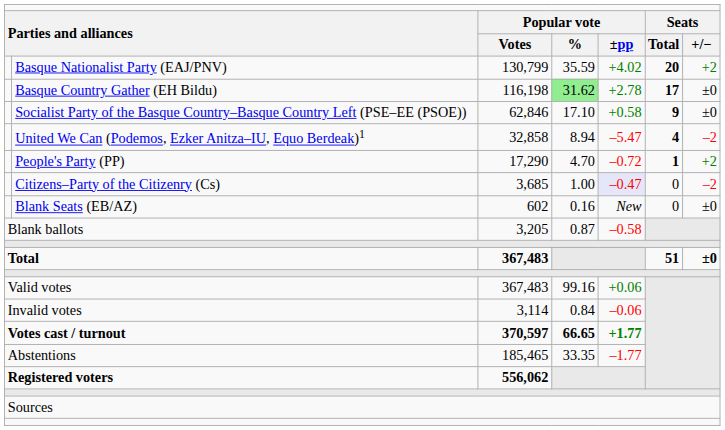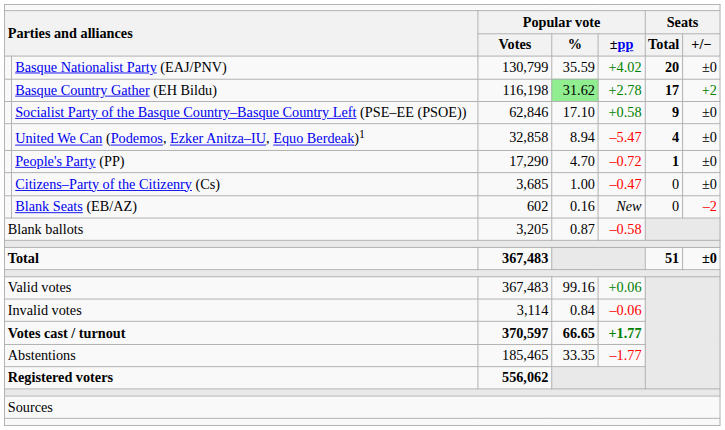(709, 67) +2 -> (709, 67) ±0
(709, 90) ±0 -> (709, 90) +2
(710, 137) –2 -> (709, 137) ±0
(709, 161) +2 -> (709, 161) ±0
(625, 184) lavender background -> (625, 184) no background
(710, 184) –2 -> (709, 184) ±0
(709, 206) ±0 -> (710, 206) –2
